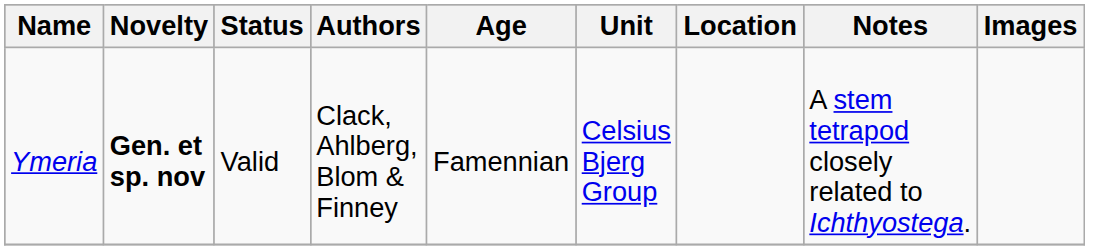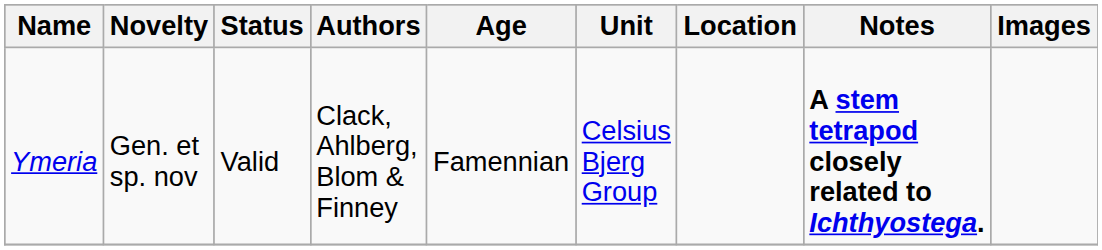(157, 161) bold -> (154, 161) normal
(890, 161) normal -> (897, 161) bold
